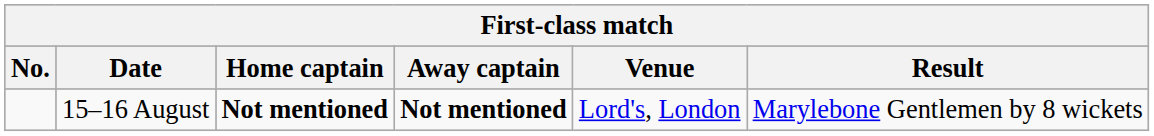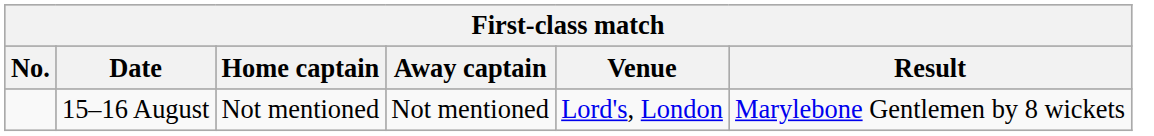(305, 109) bold -> (300, 109) normal
(483, 109) bold -> (470, 109) normal
